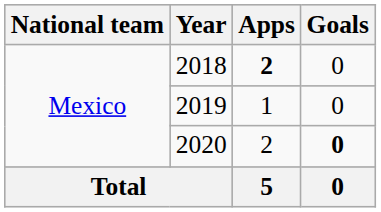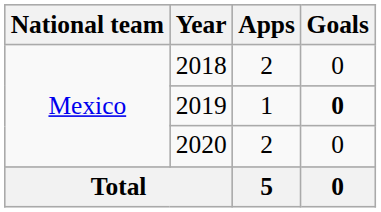(267, 65) bold -> (267, 65) normal
(338, 105) normal -> (338, 105) bold
(338, 145) bold -> (338, 145) normal
